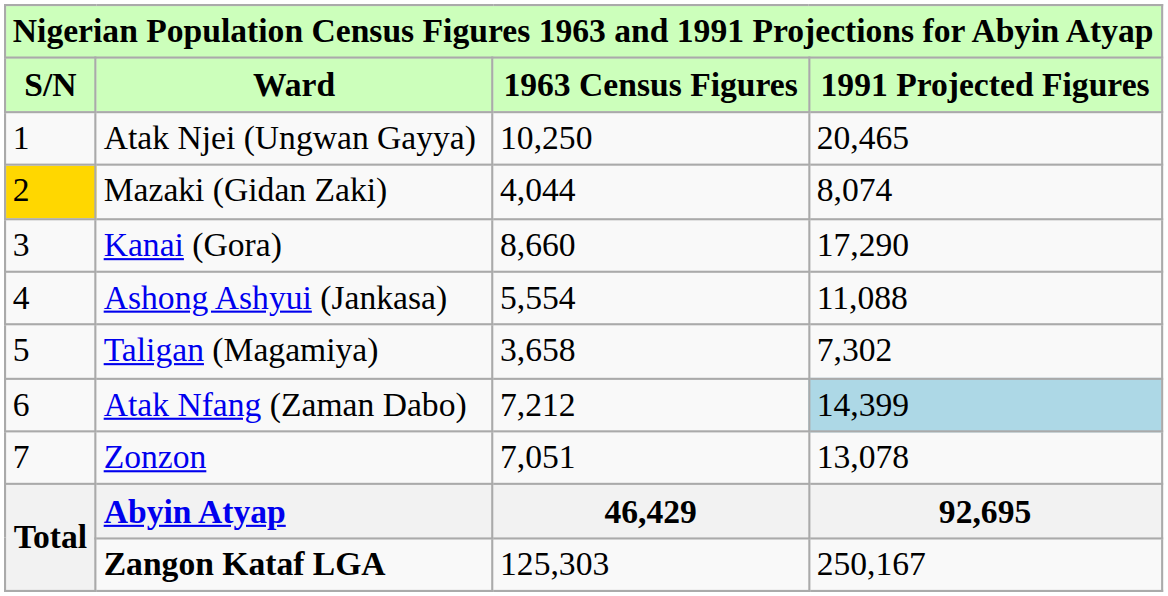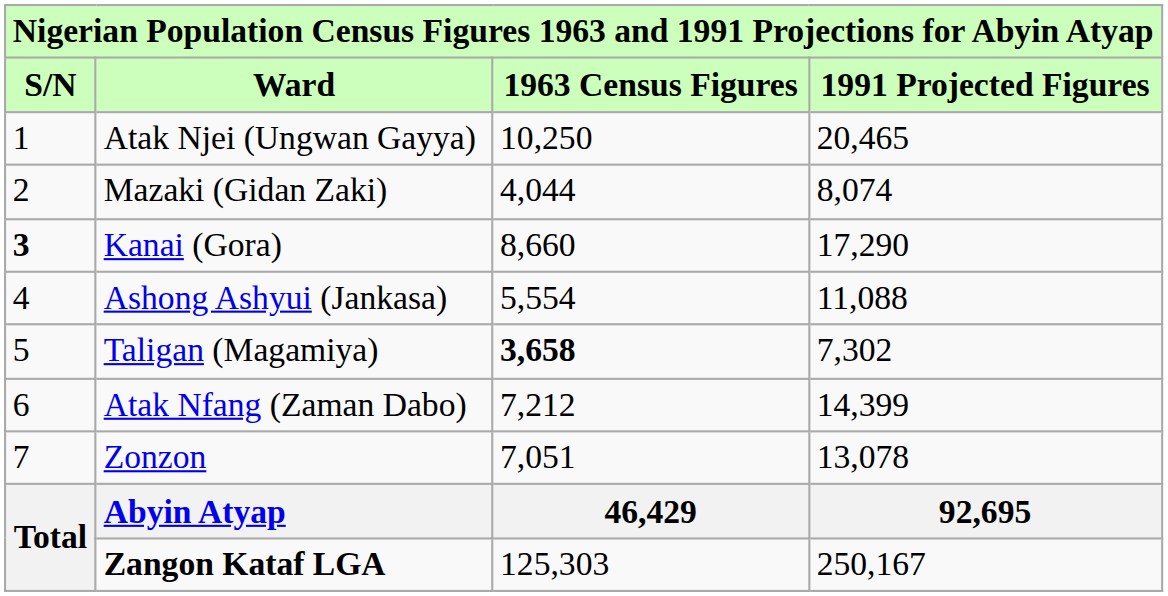(21, 191) gold background -> (21, 191) no background
(21, 244) normal -> (21, 244) bold
(538, 350) normal -> (538, 350) bold
(863, 404) lightblue background -> (863, 404) no background
